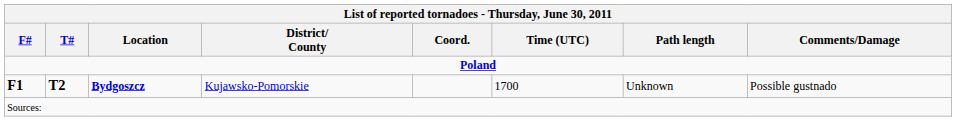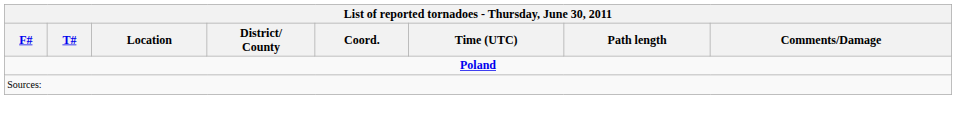- row: (15, 86)
